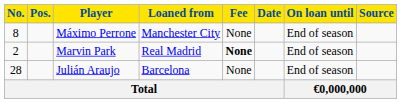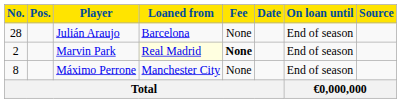rows swapped: (88, 70) <-> (96, 32)
(171, 51) no background -> (171, 51) lightyellow background
